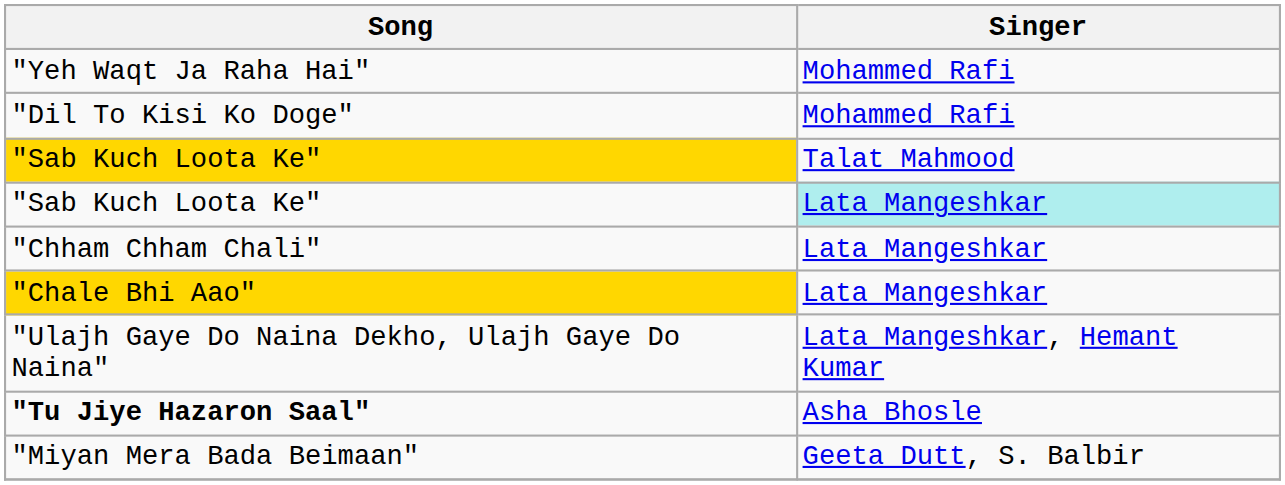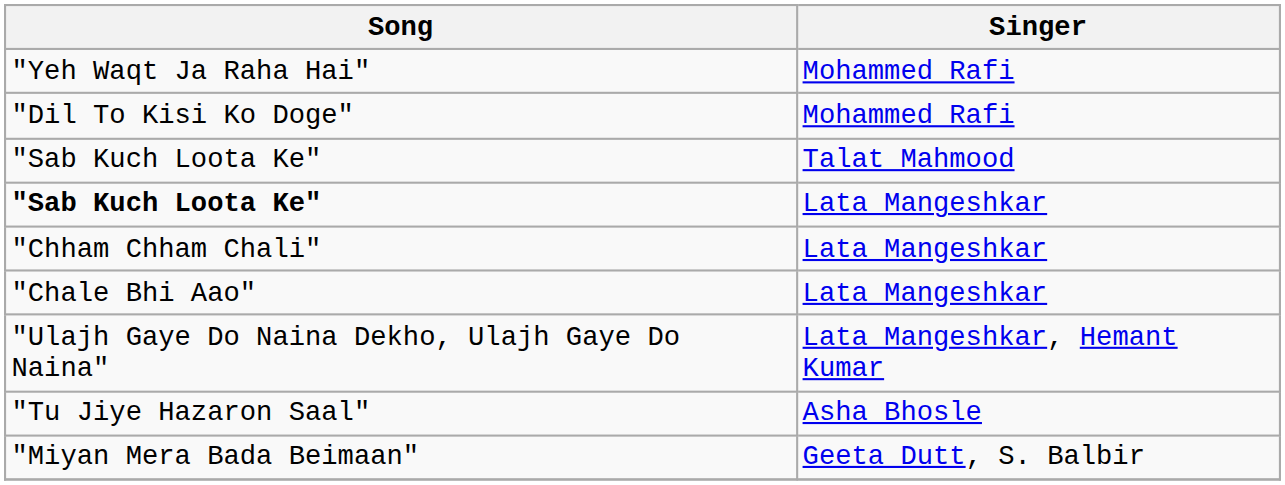(166, 160) gold background -> (166, 160) no background
(166, 204) normal -> (166, 204) bold
(925, 204) paleturquoise background -> (925, 204) no background
(134, 293) gold background -> (134, 293) no background
(191, 413) bold -> (191, 413) normal
